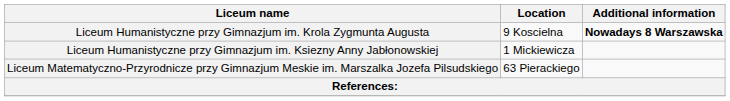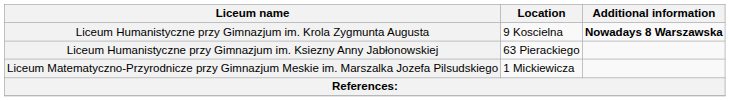(539, 50) 1 Mickiewicza -> (541, 50) 63 Pierackiego
(541, 68) 63 Pierackiego -> (539, 68) 1 Mickiewicza
